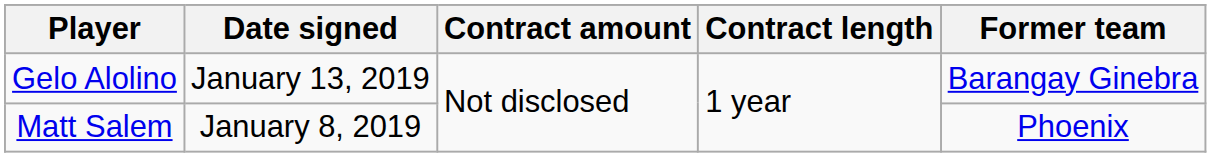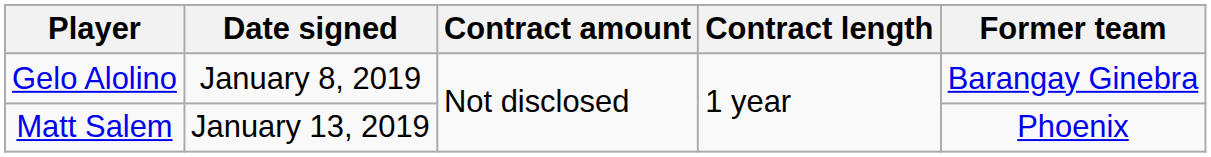(310, 77) January 13, 2019 -> (310, 77) January 8, 2019
(310, 126) January 8, 2019 -> (310, 126) January 13, 2019
